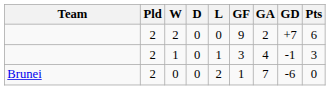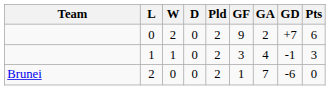columns swapped: (153, 14) <-> (219, 14)
